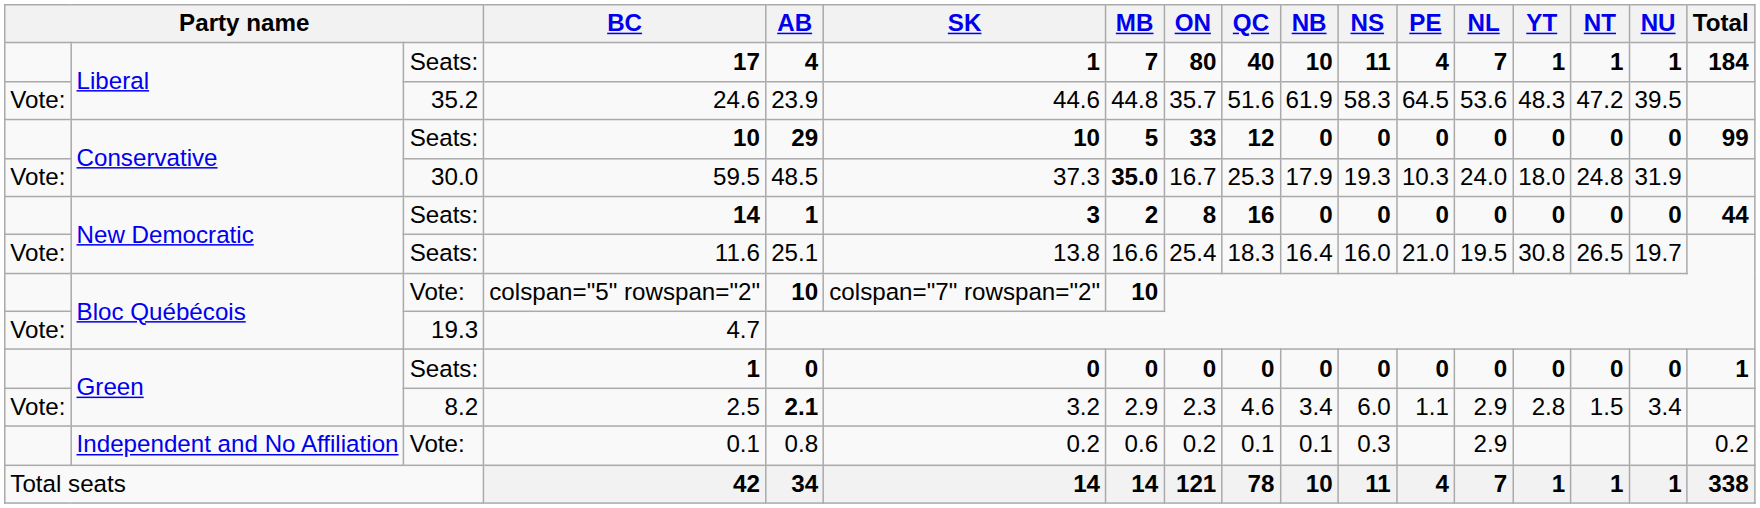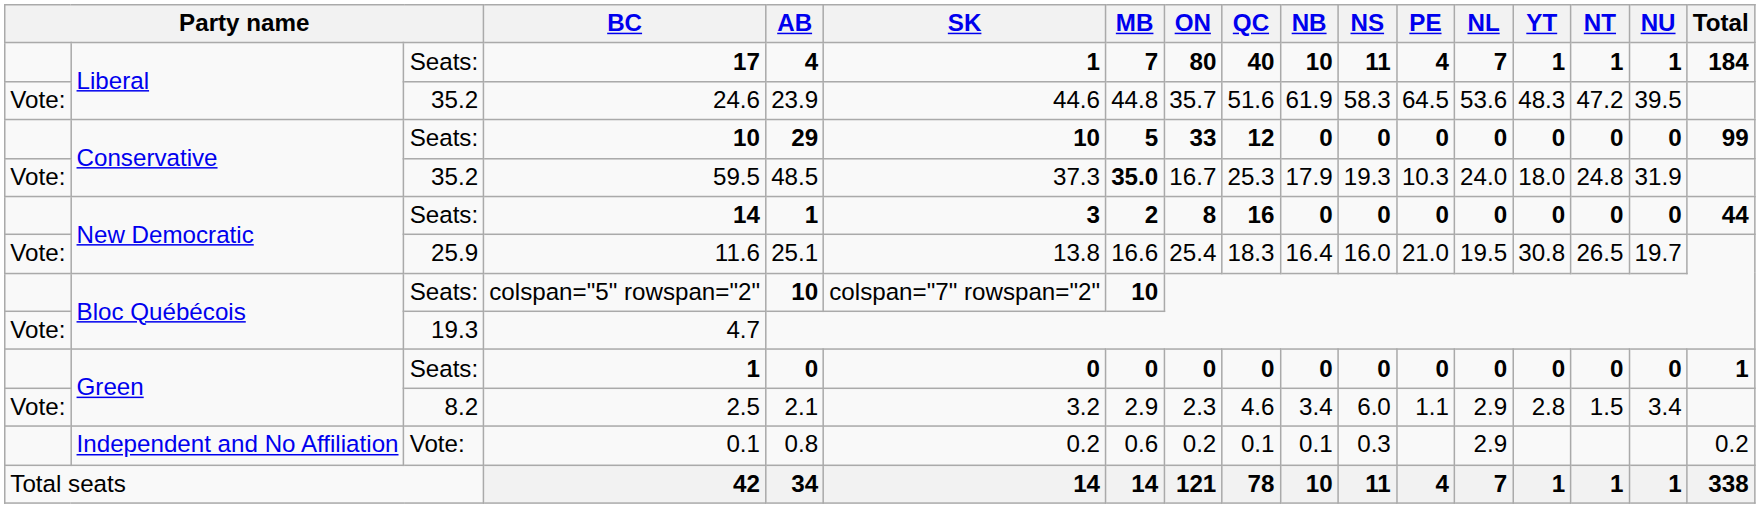(455, 176) 30.0 -> (455, 176) 35.2
(444, 253) Seats: -> (455, 253) 25.9
(437, 291) Vote: -> (444, 291) Seats:
(801, 406) bold -> (801, 406) normal
